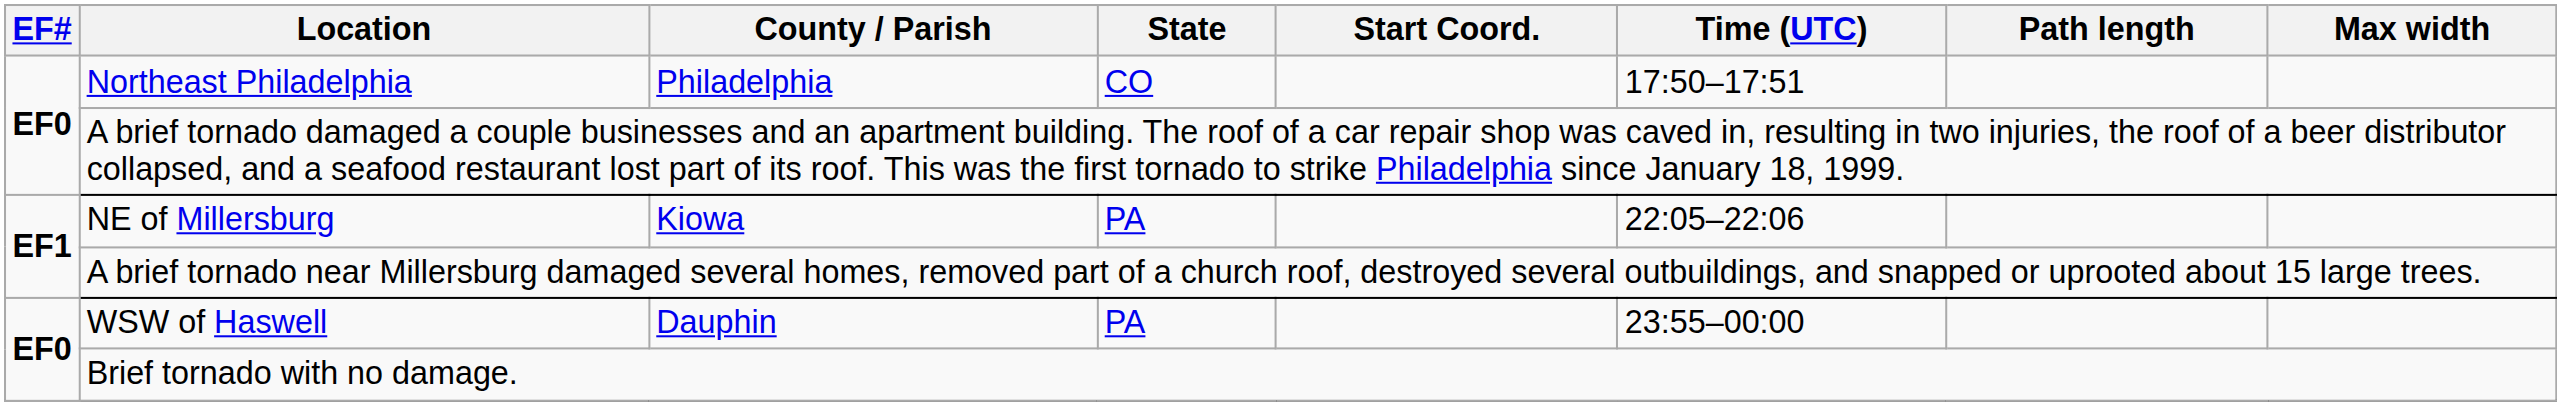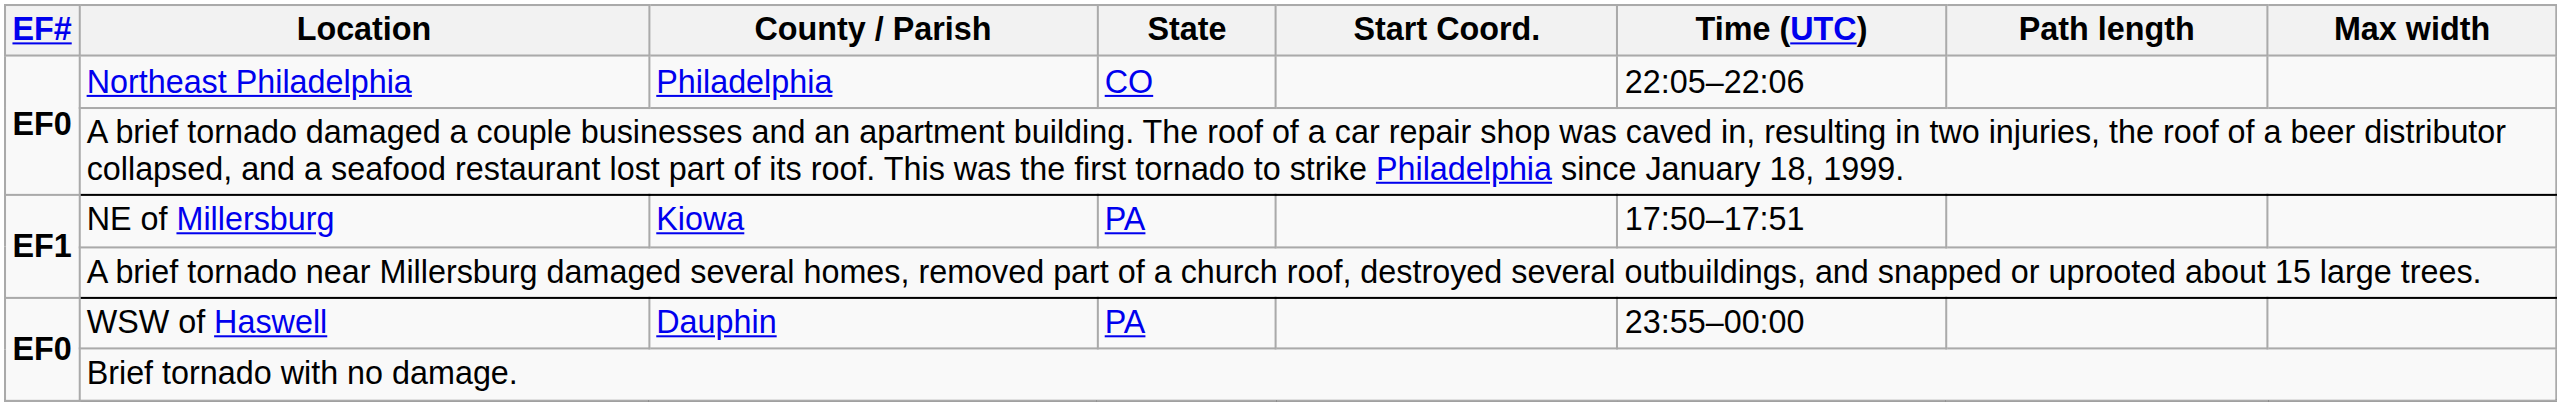(1715, 81) 17:50–17:51 -> (1715, 81) 22:05–22:06
(1715, 220) 22:05–22:06 -> (1715, 220) 17:50–17:51
